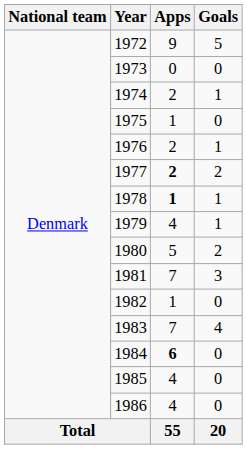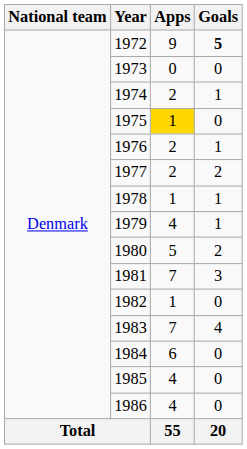(218, 43) normal -> (218, 43) bold
(172, 120) no background -> (172, 120) gold background
(172, 172) bold -> (172, 172) normal
(172, 198) bold -> (172, 198) normal
(172, 353) bold -> (172, 353) normal
